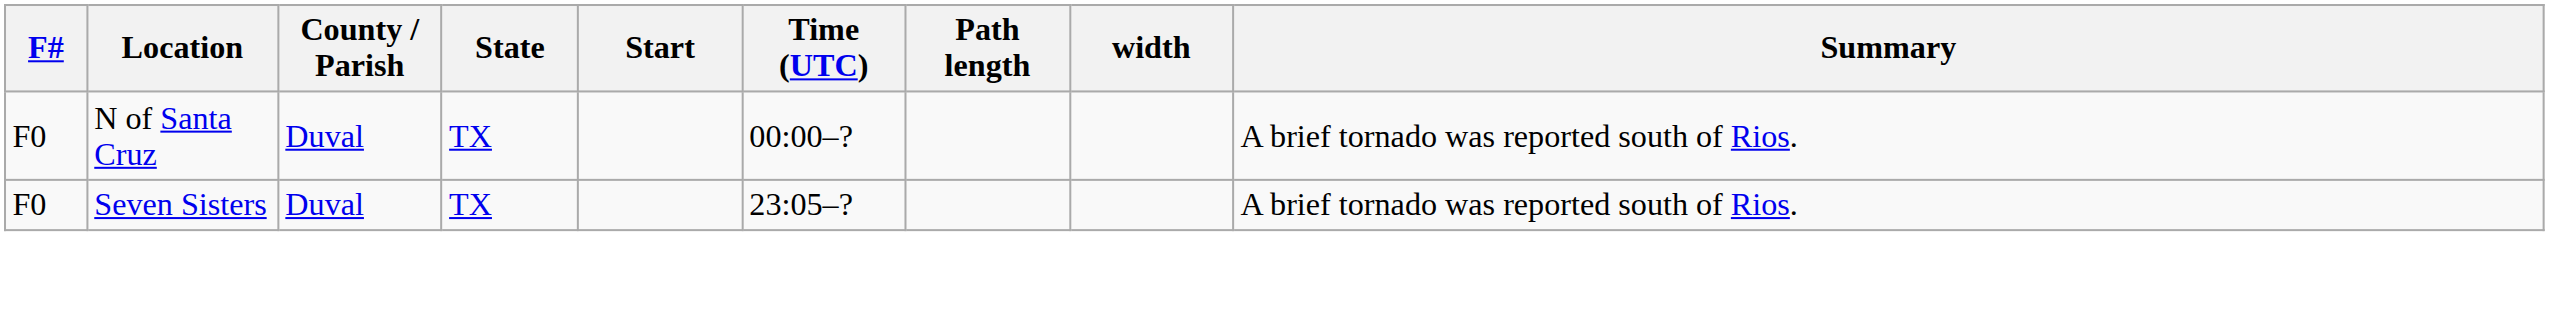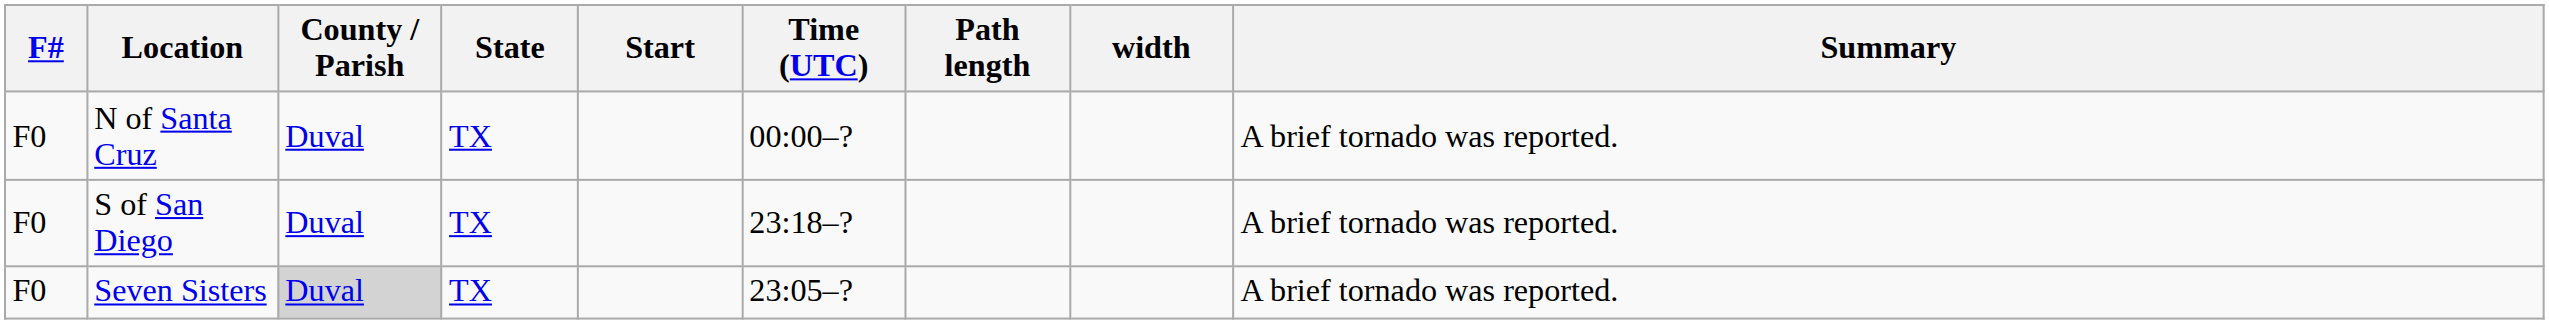(1519, 135) A brief tornado was reported south of Rios. -> (1429, 135) A brief tornado was reported.
+ row: (149, 222)
(325, 204) no background -> (325, 291) lightgrey background
(1519, 204) A brief tornado was reported south of Rios. -> (1429, 291) A brief tornado was reported.
